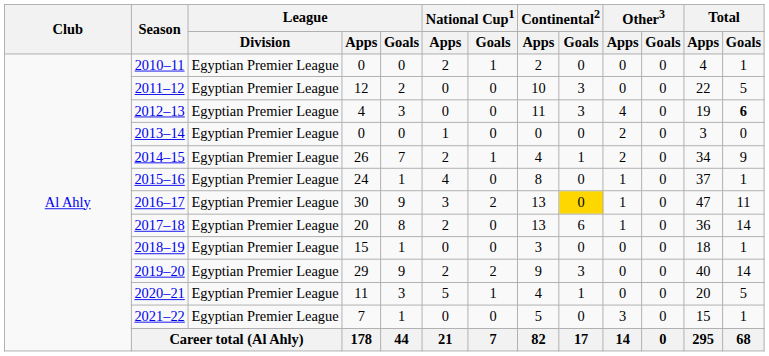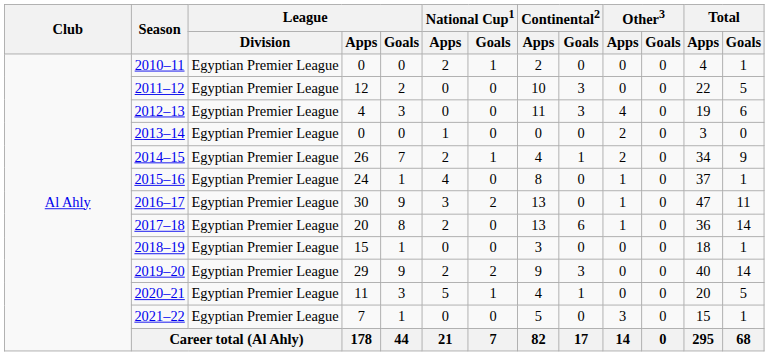(743, 111) bold -> (743, 111) normal
(581, 202) gold background -> (581, 202) no background
